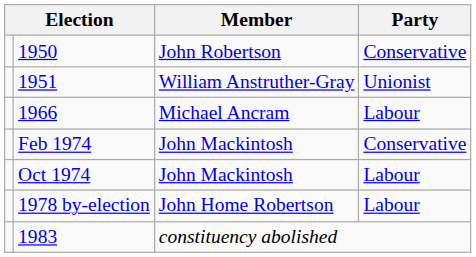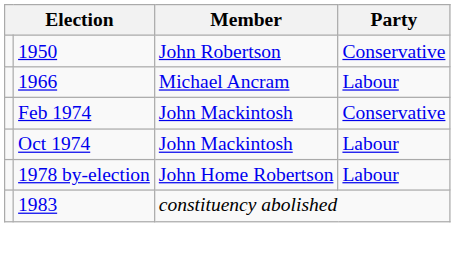- row: (38, 81)
